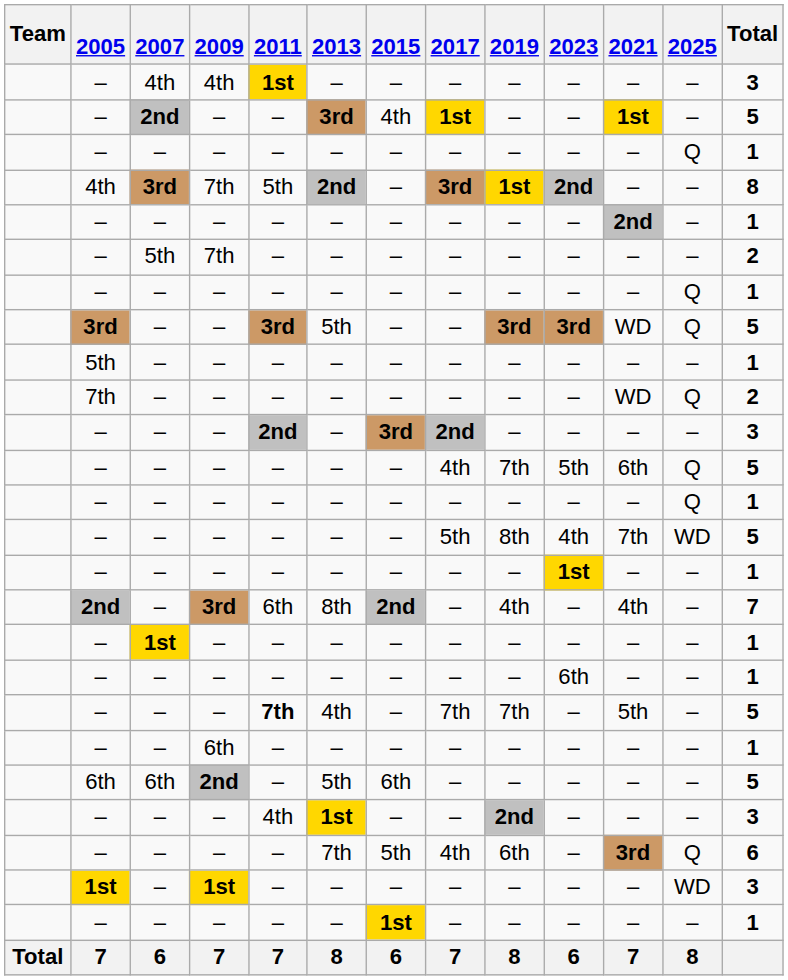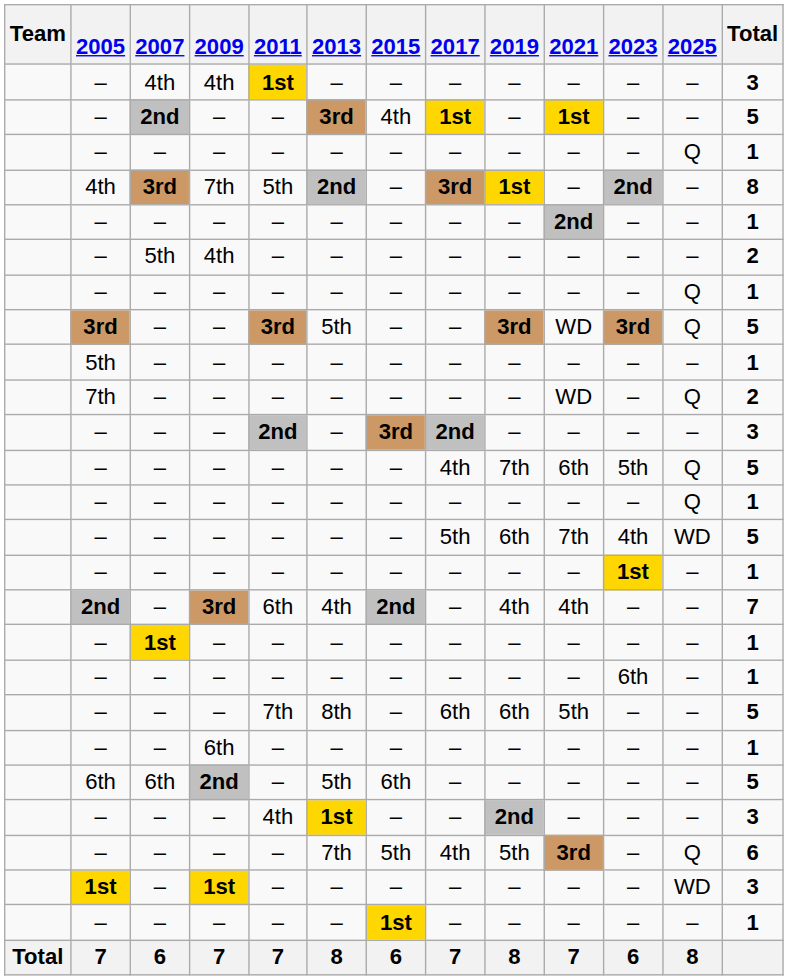columns swapped: (633, 46) <-> (574, 46)
(219, 256) 7th -> (219, 256) 4th
(514, 537) 8th -> (514, 537) 6th
(337, 607) 8th -> (337, 607) 4th
(278, 712) bold -> (278, 712) normal
(337, 712) 4th -> (337, 712) 8th
(455, 712) 7th -> (455, 712) 6th
(514, 712) 7th -> (514, 712) 6th
(514, 852) 6th -> (514, 852) 5th
